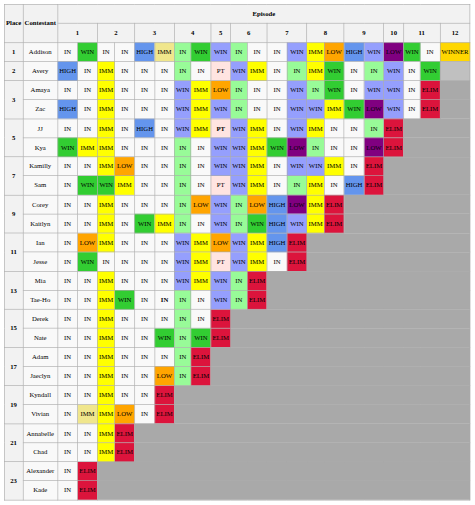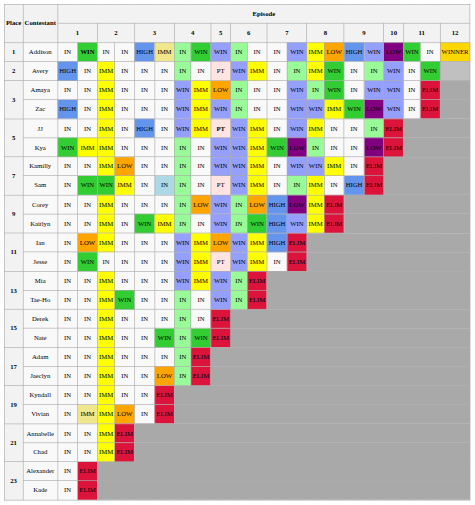(87, 52) normal -> (87, 52) bold
(165, 185) no background -> (165, 185) lightblue background
(165, 299) bold -> (165, 299) normal
